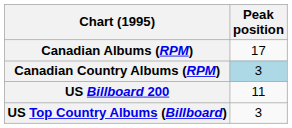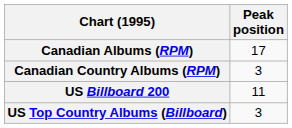(258, 71) lightblue background -> (258, 71) no background
